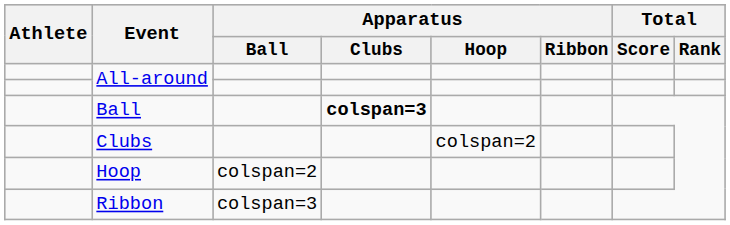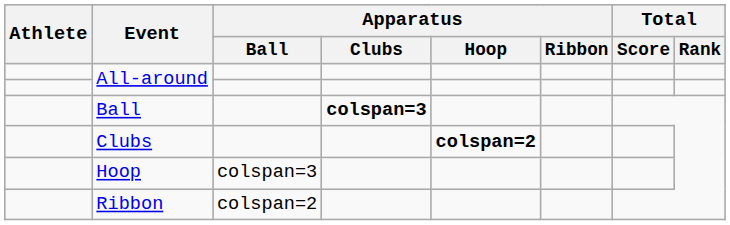(486, 142) normal -> (486, 142) bold
(267, 173) colspan=2 -> (267, 173) colspan=3
(267, 204) colspan=3 -> (267, 204) colspan=2
